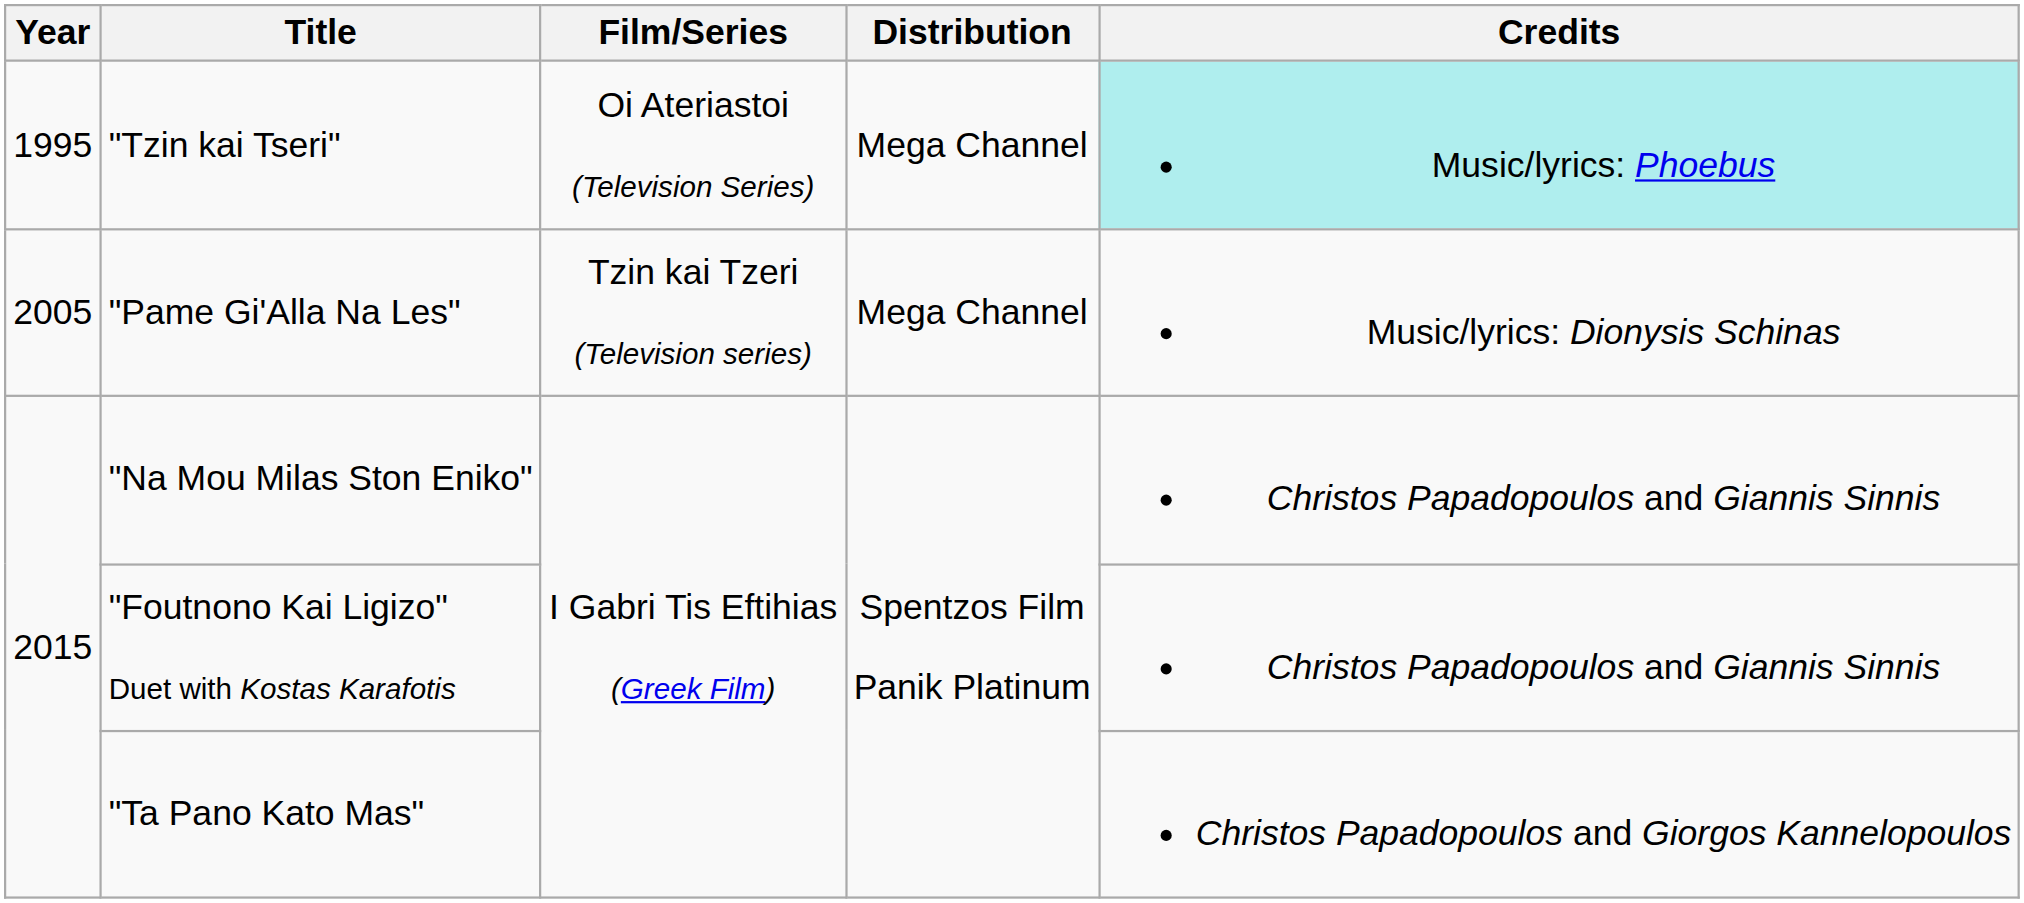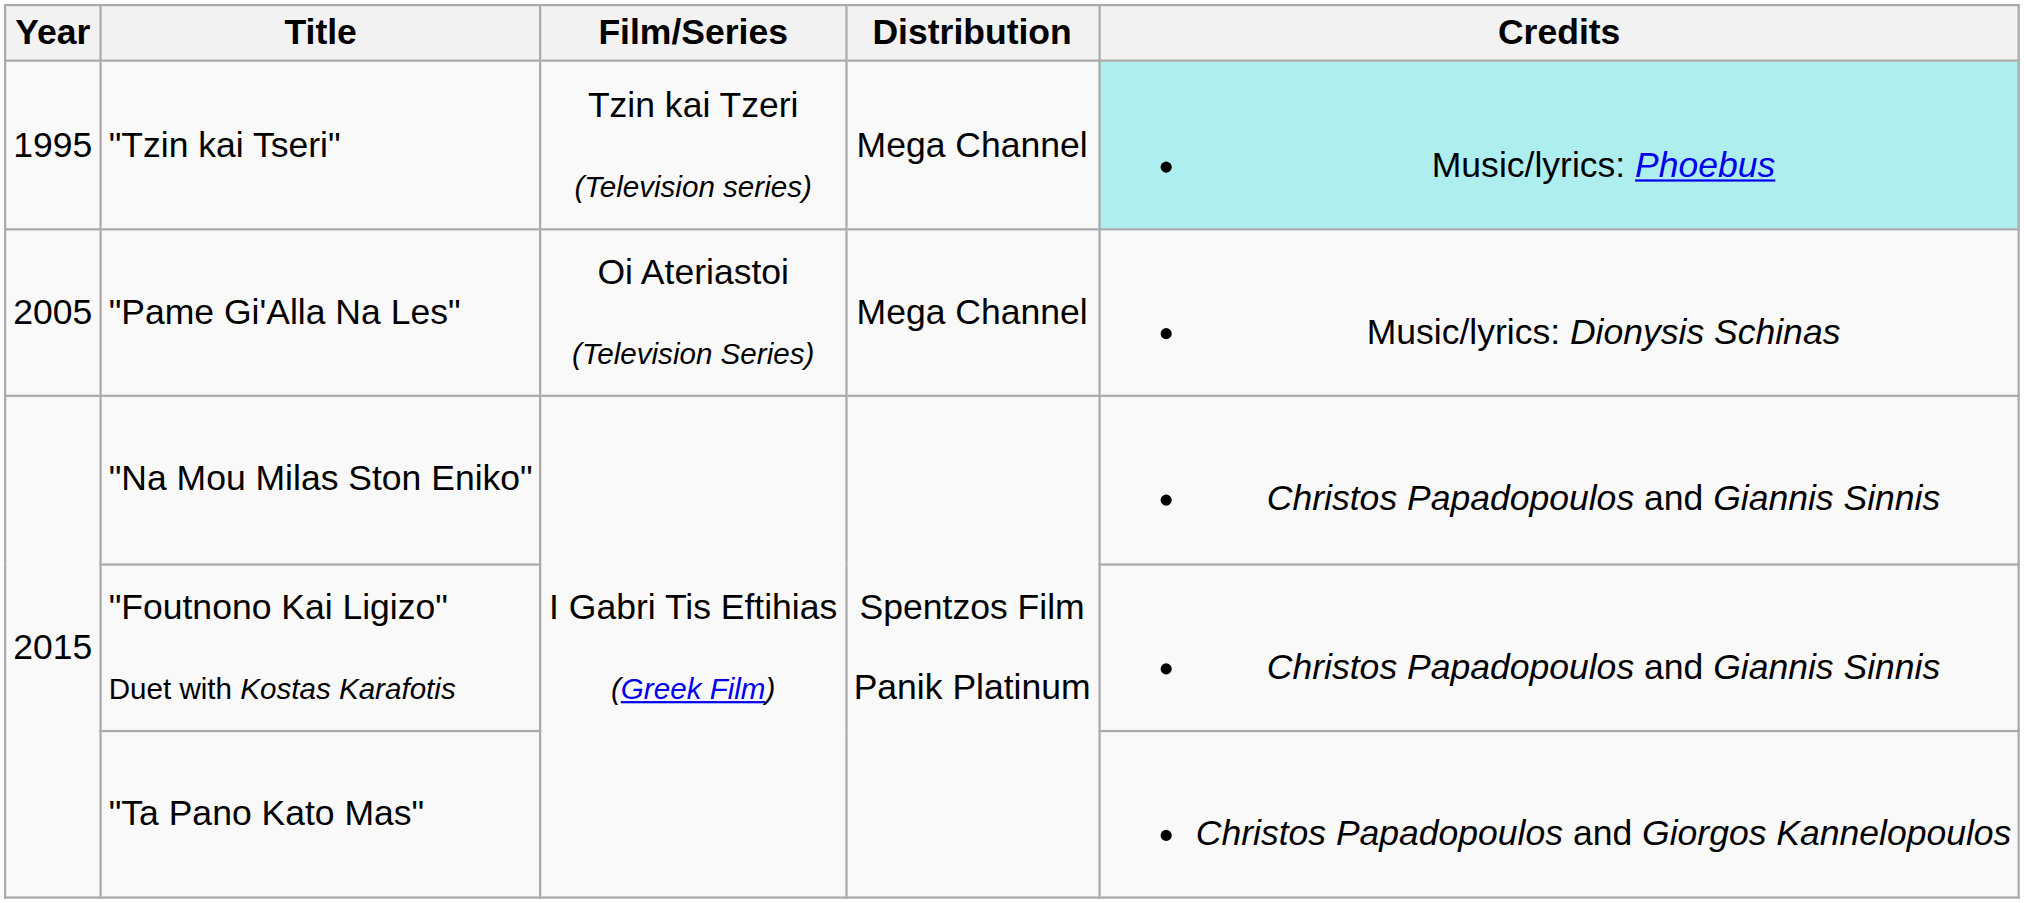(693, 144) Oi Ateriastoi (Television Series) -> (693, 144) Tzin kai Tzeri (Television series)
(693, 311) Tzin kai Tzeri (Television series) -> (693, 311) Oi Ateriastoi (Television Series)
